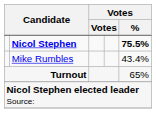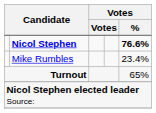(135, 44) 75.5% -> (135, 44) 76.6%
(135, 59) 43.4% -> (135, 59) 23.4%
